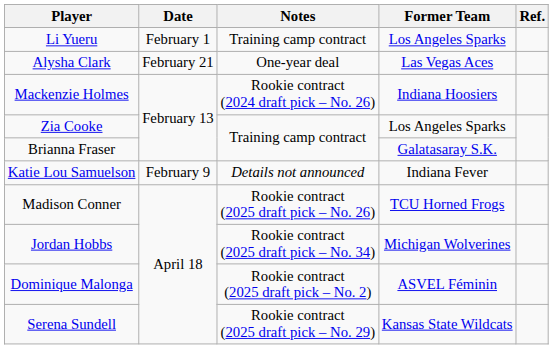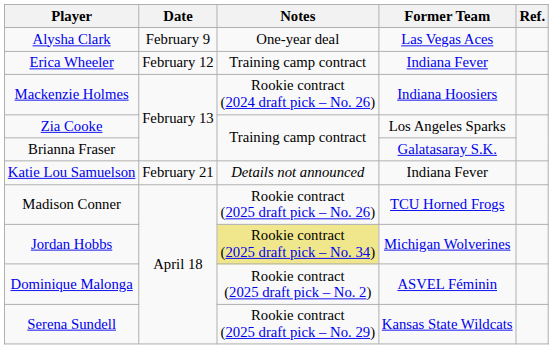- row: (72, 39)
(178, 62) February 21 -> (178, 39) February 9
+ row: (72, 62)
(178, 172) February 9 -> (178, 172) February 21
(298, 244) no background -> (298, 244) khaki background
